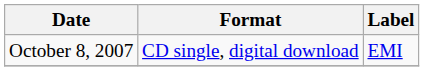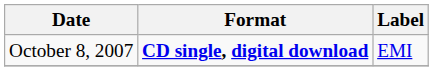(250, 50) normal -> (255, 50) bold
